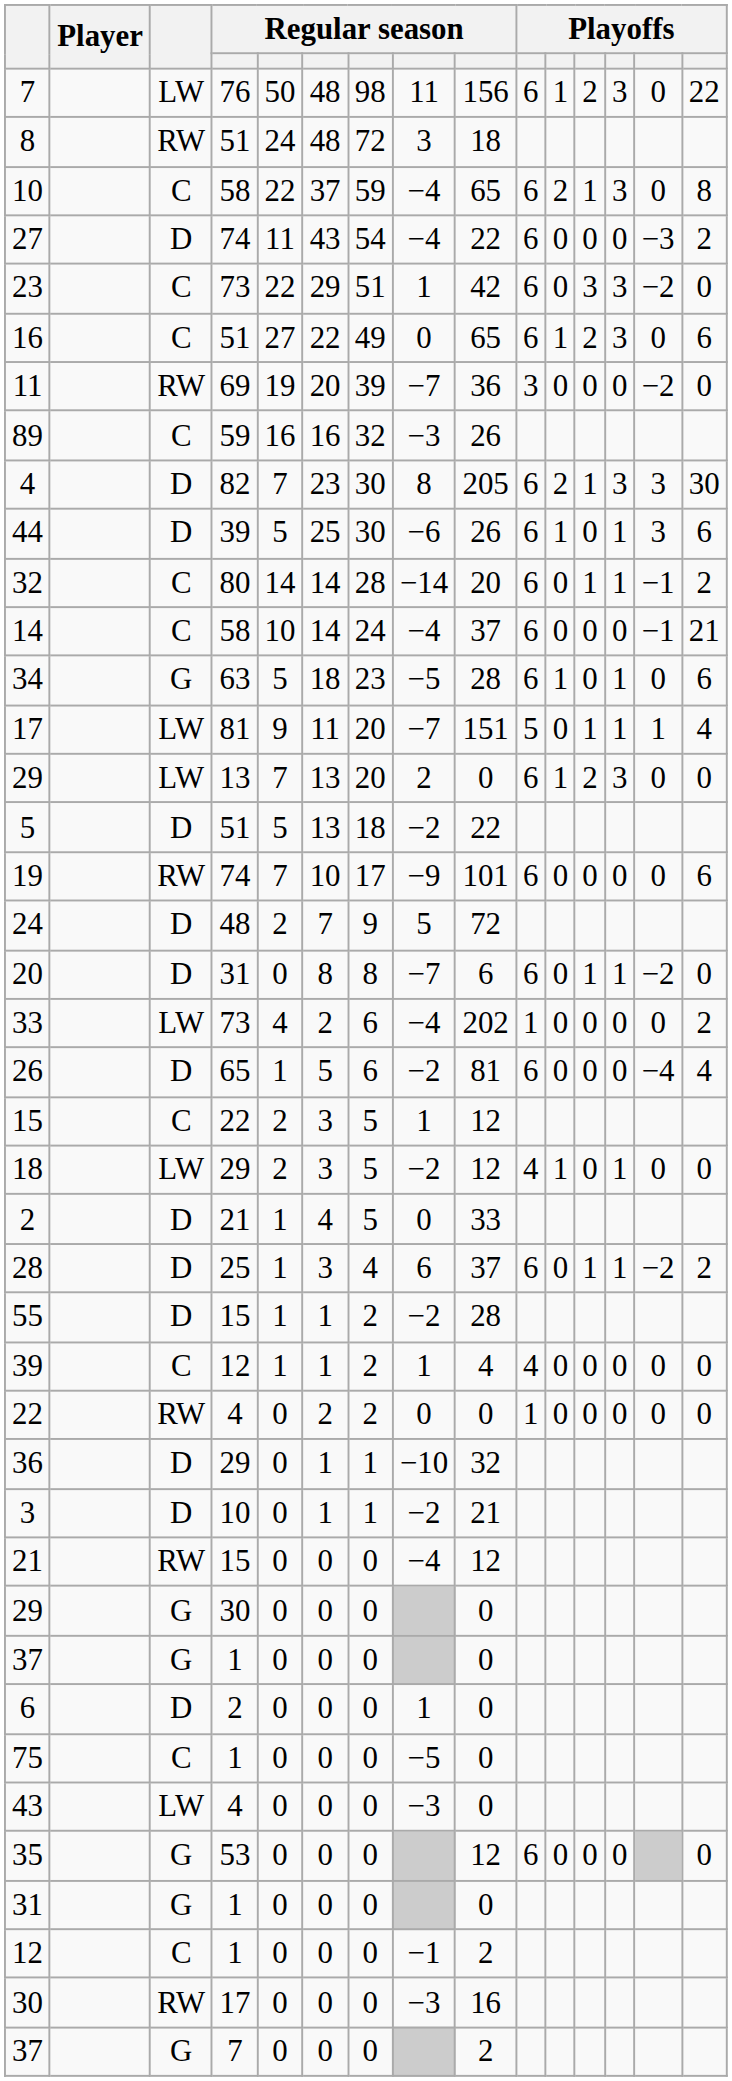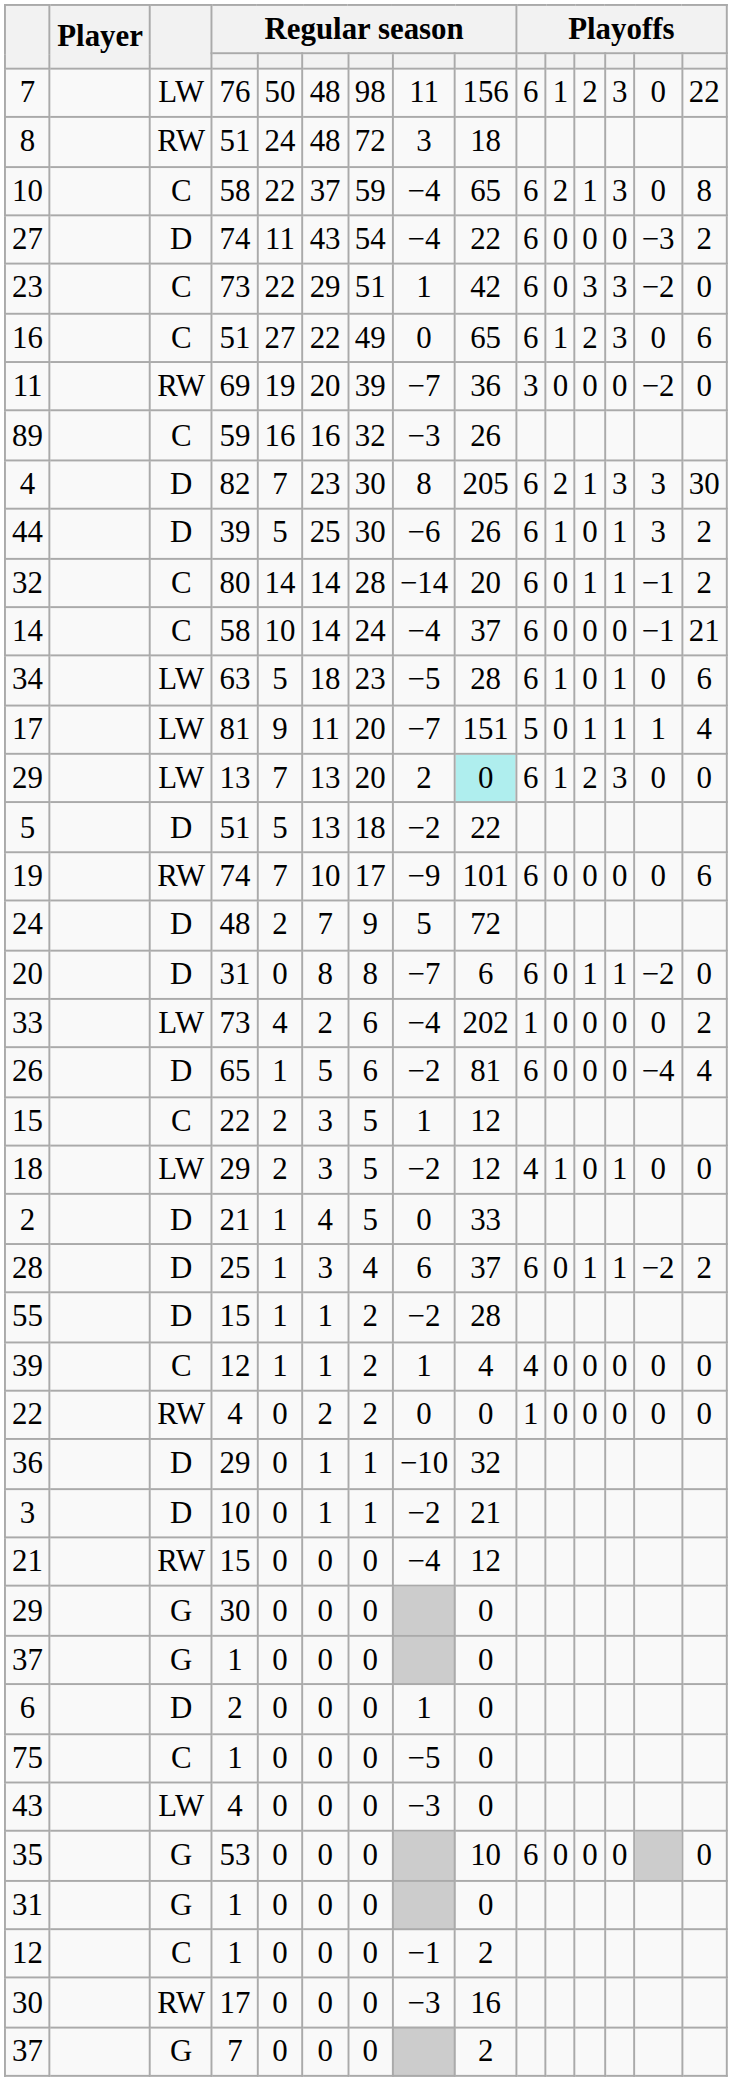(704, 532) 6 -> (704, 532) 2
(181, 679) G -> (181, 679) LW
(486, 777) no background -> (486, 777) paleturquoise background
(486, 1855) 12 -> (486, 1855) 10
